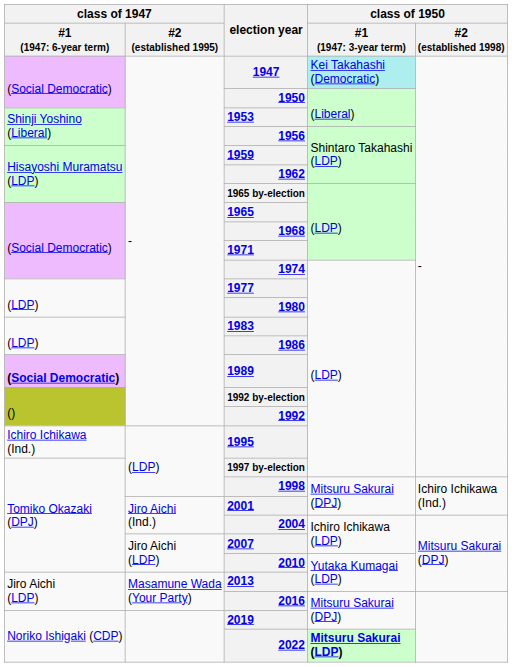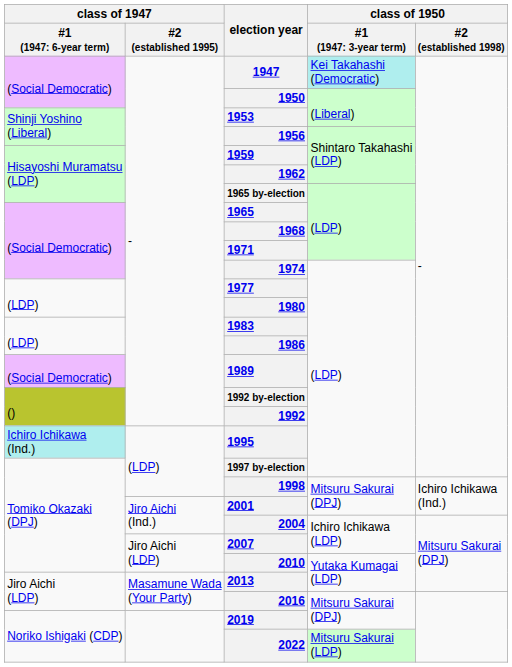(63, 378) bold -> (59, 378) normal
(47, 441) no background -> (47, 441) paleturquoise background
(356, 645) bold -> (352, 645) normal
